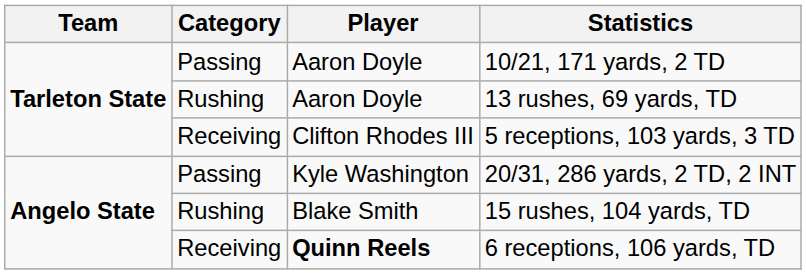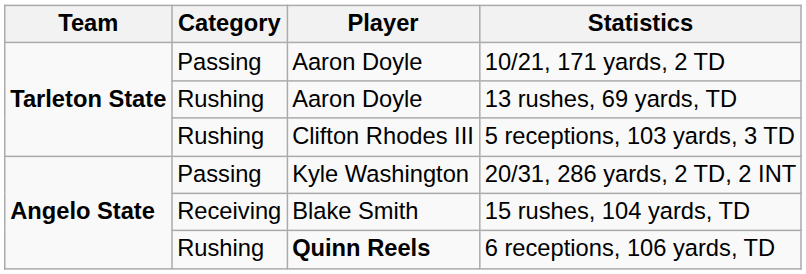(229, 136) Receiving -> (221, 136) Rushing
(221, 211) Rushing -> (229, 211) Receiving
(229, 249) Receiving -> (221, 249) Rushing
